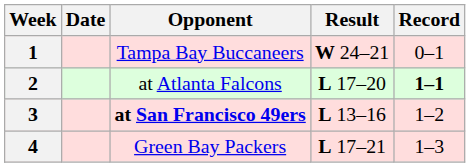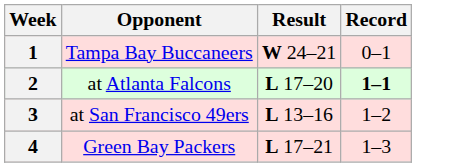- column: (86, 20)
(210, 114) bold -> (159, 114) normal
